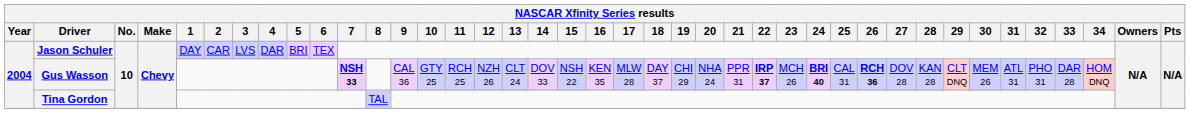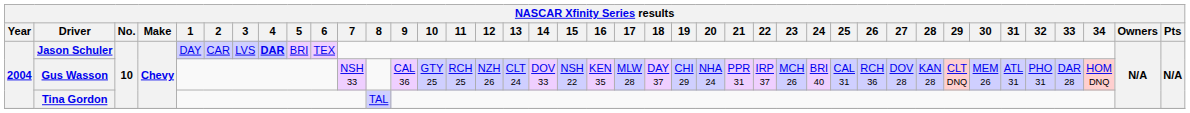(272, 50) normal -> (273, 50) bold
(351, 75) bold -> (352, 74) normal
(764, 75) bold -> (765, 74) normal
(819, 75) bold -> (819, 74) normal
(872, 75) bold -> (872, 74) normal
